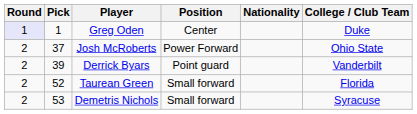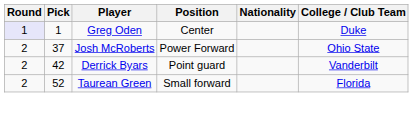(58, 65) 39 -> (58, 65) 42
- row: (116, 100)
